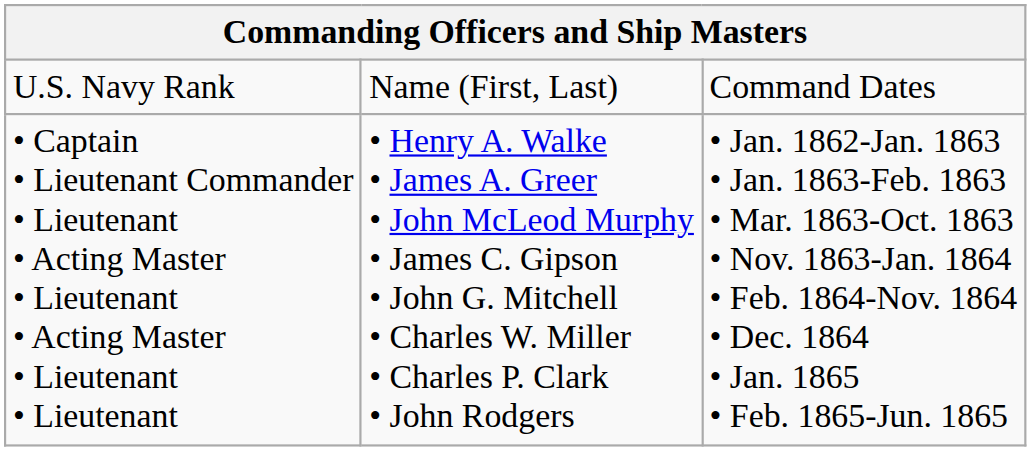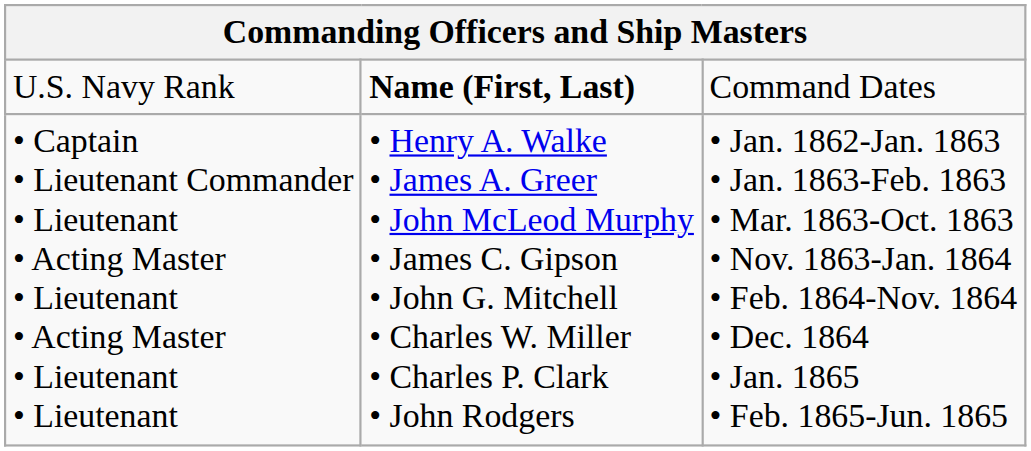(494, 86) normal -> (502, 86) bold
